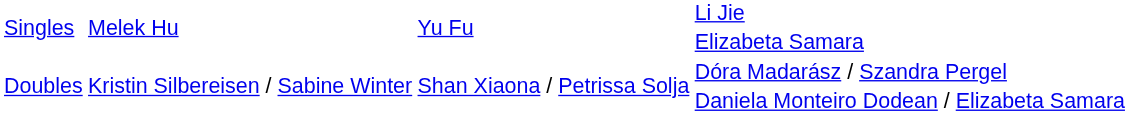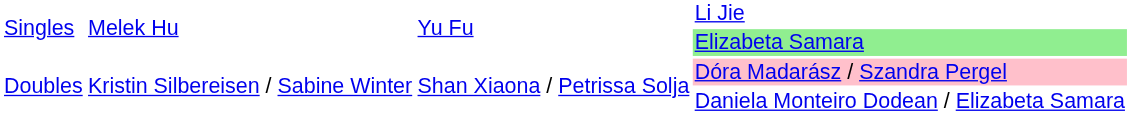(779, 42) no background -> (779, 42) lightgreen background
(851, 71) no background -> (851, 71) pink background
